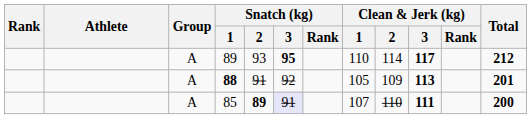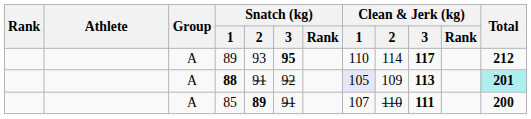(359, 80) no background -> (359, 80) lavender background
(503, 80) no background -> (503, 80) paleturquoise background
(288, 102) lavender background -> (288, 102) no background
